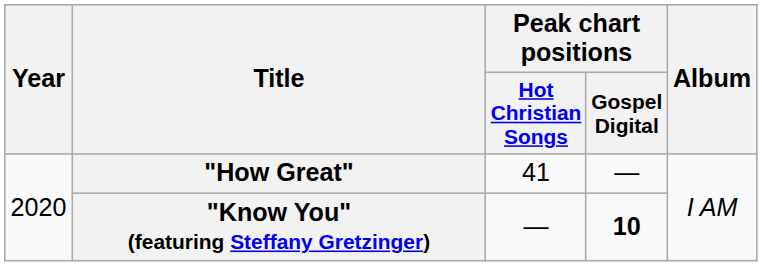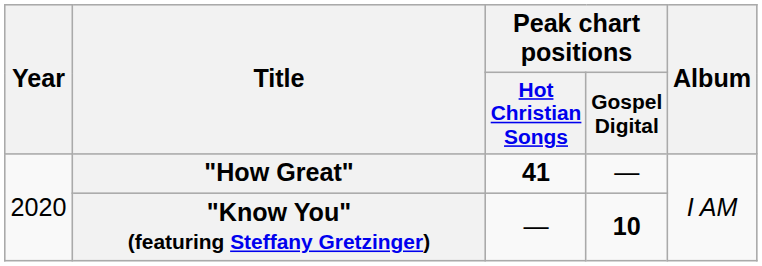(536, 173) normal -> (536, 173) bold
